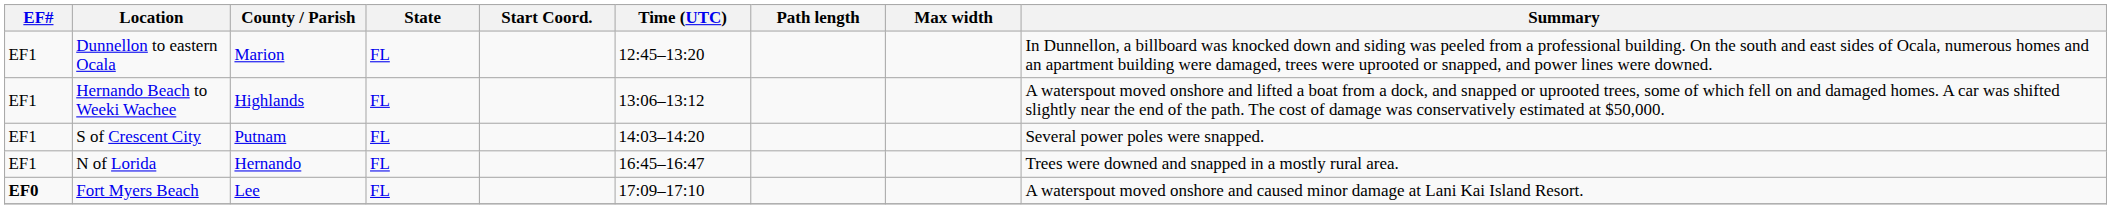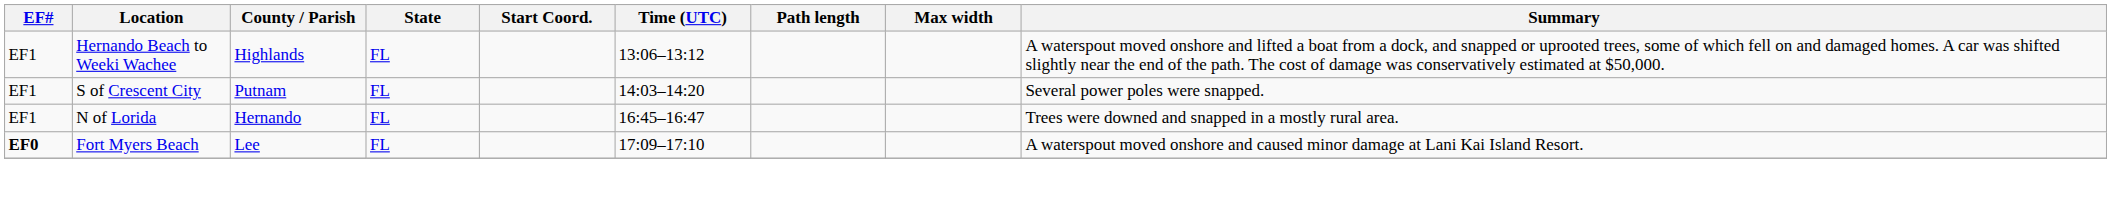- row: (147, 54)
